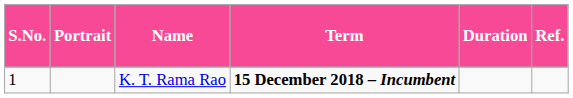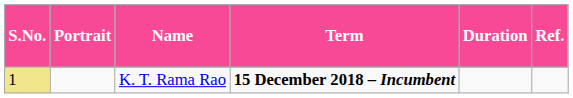(13, 80) no background -> (13, 80) khaki background
